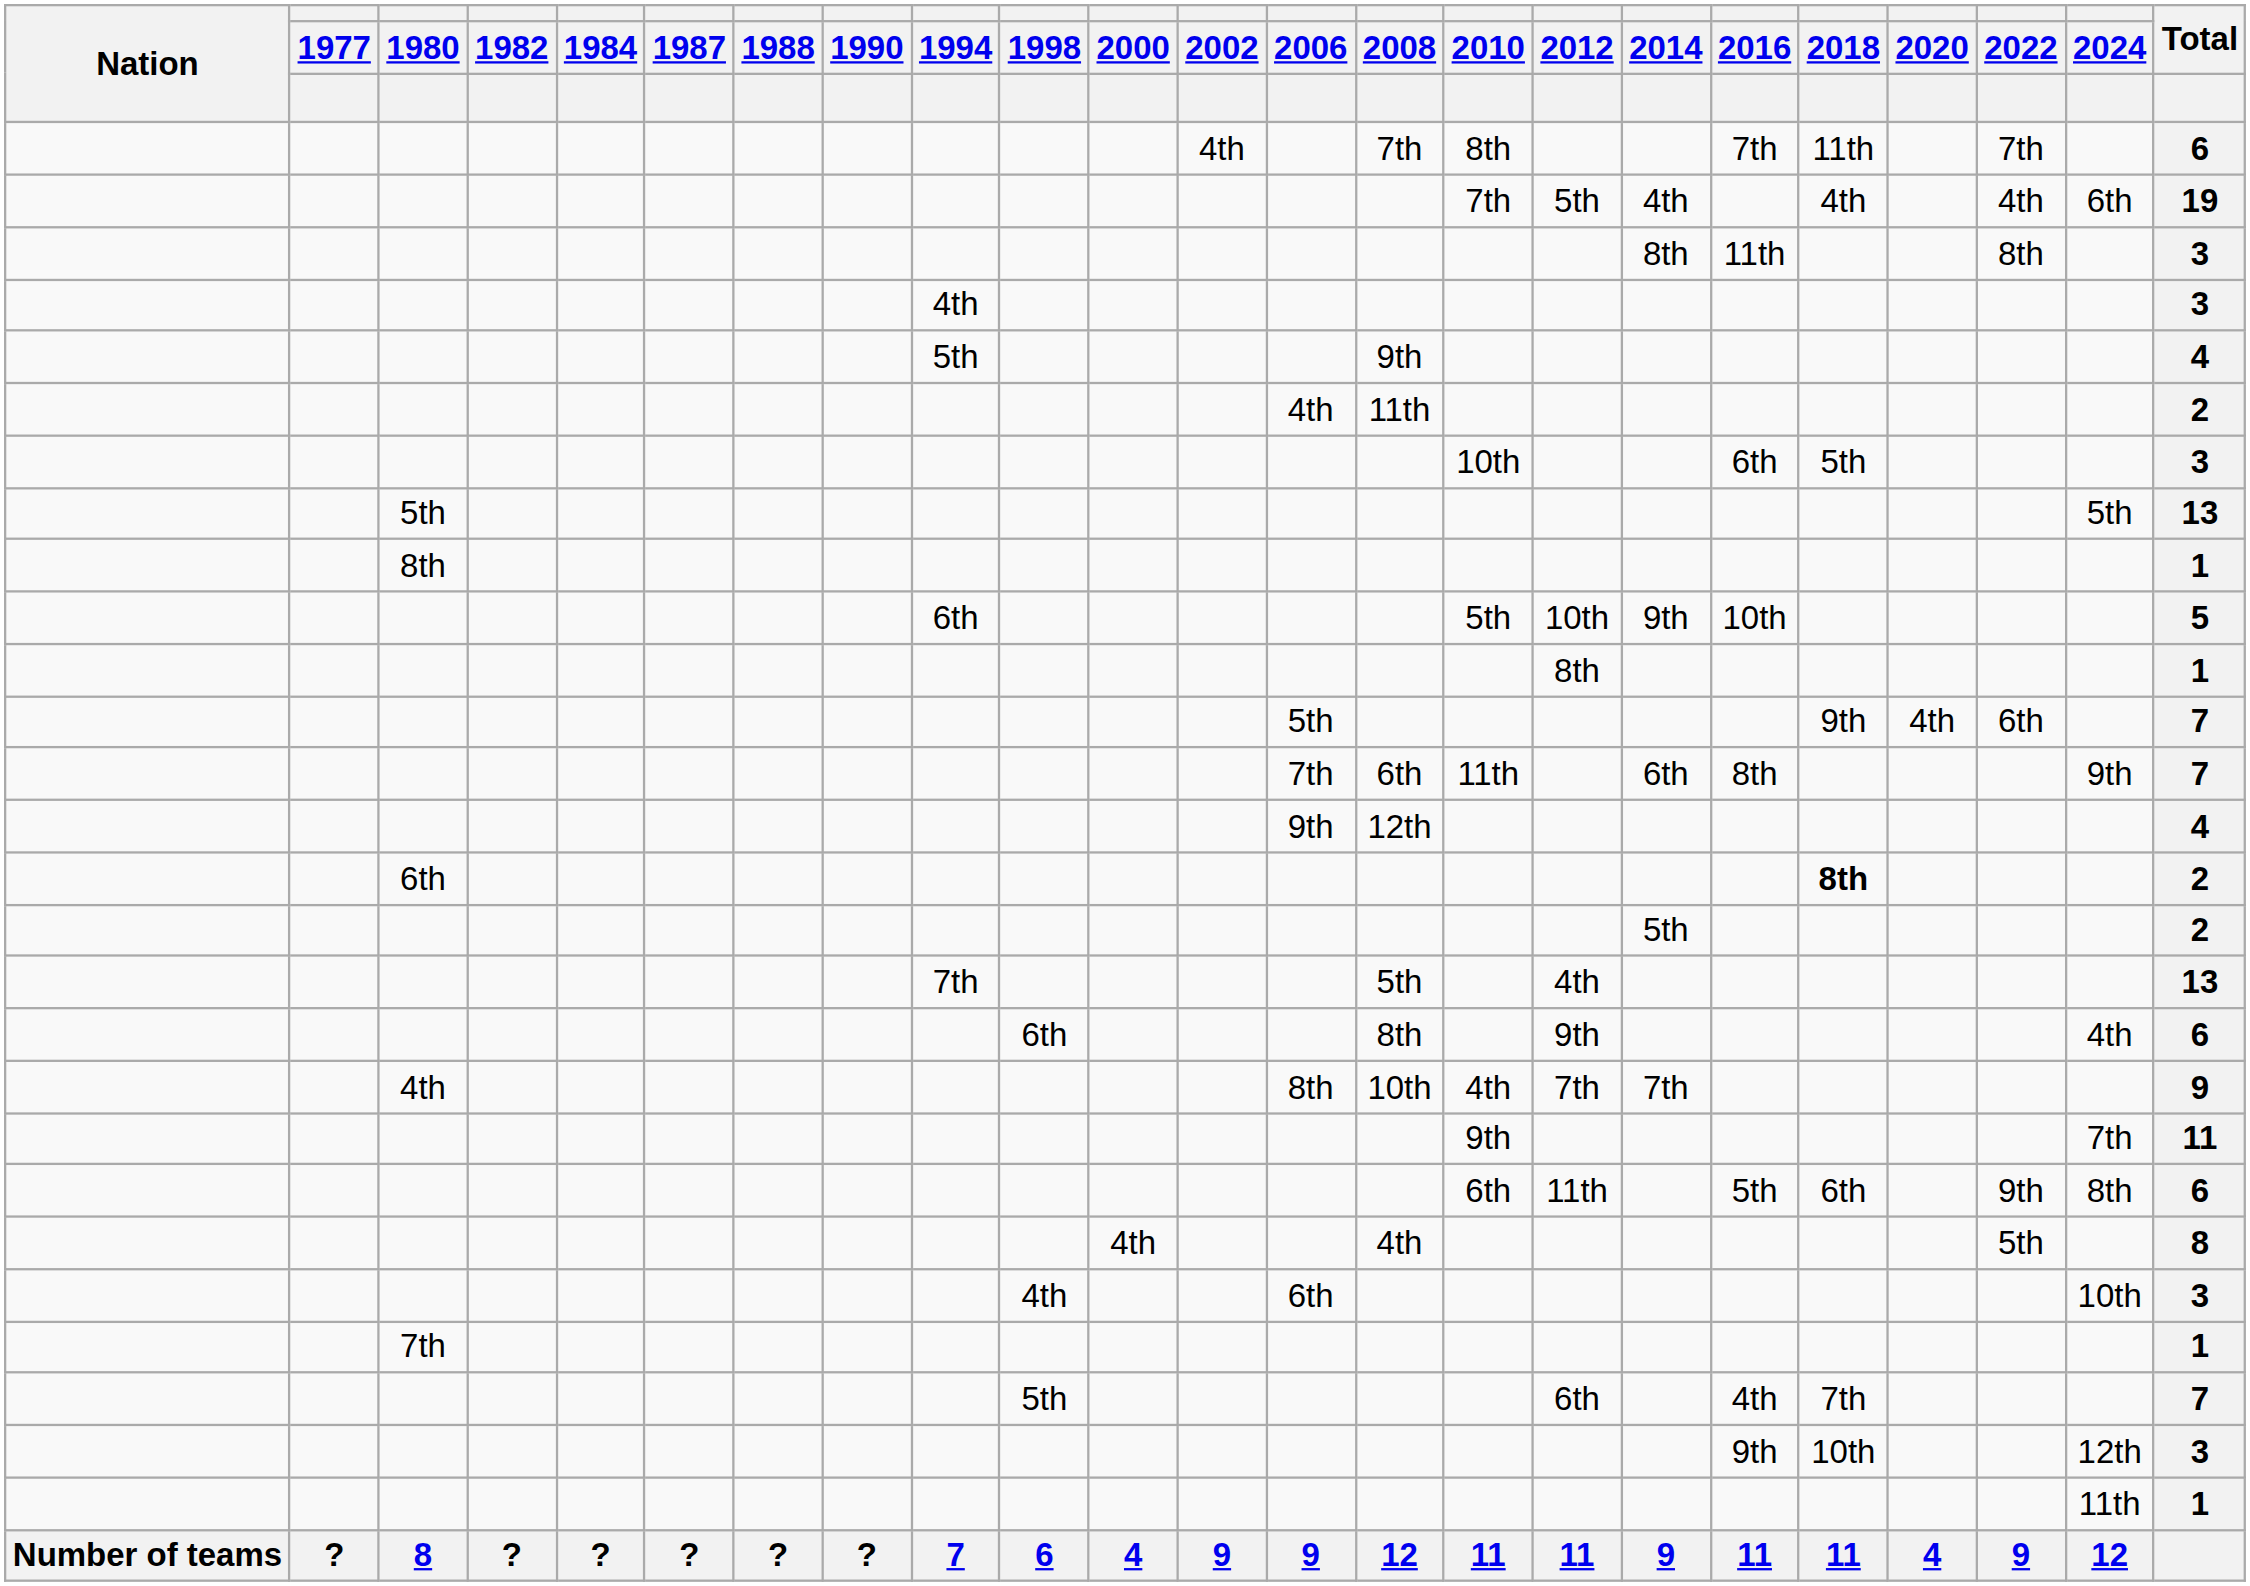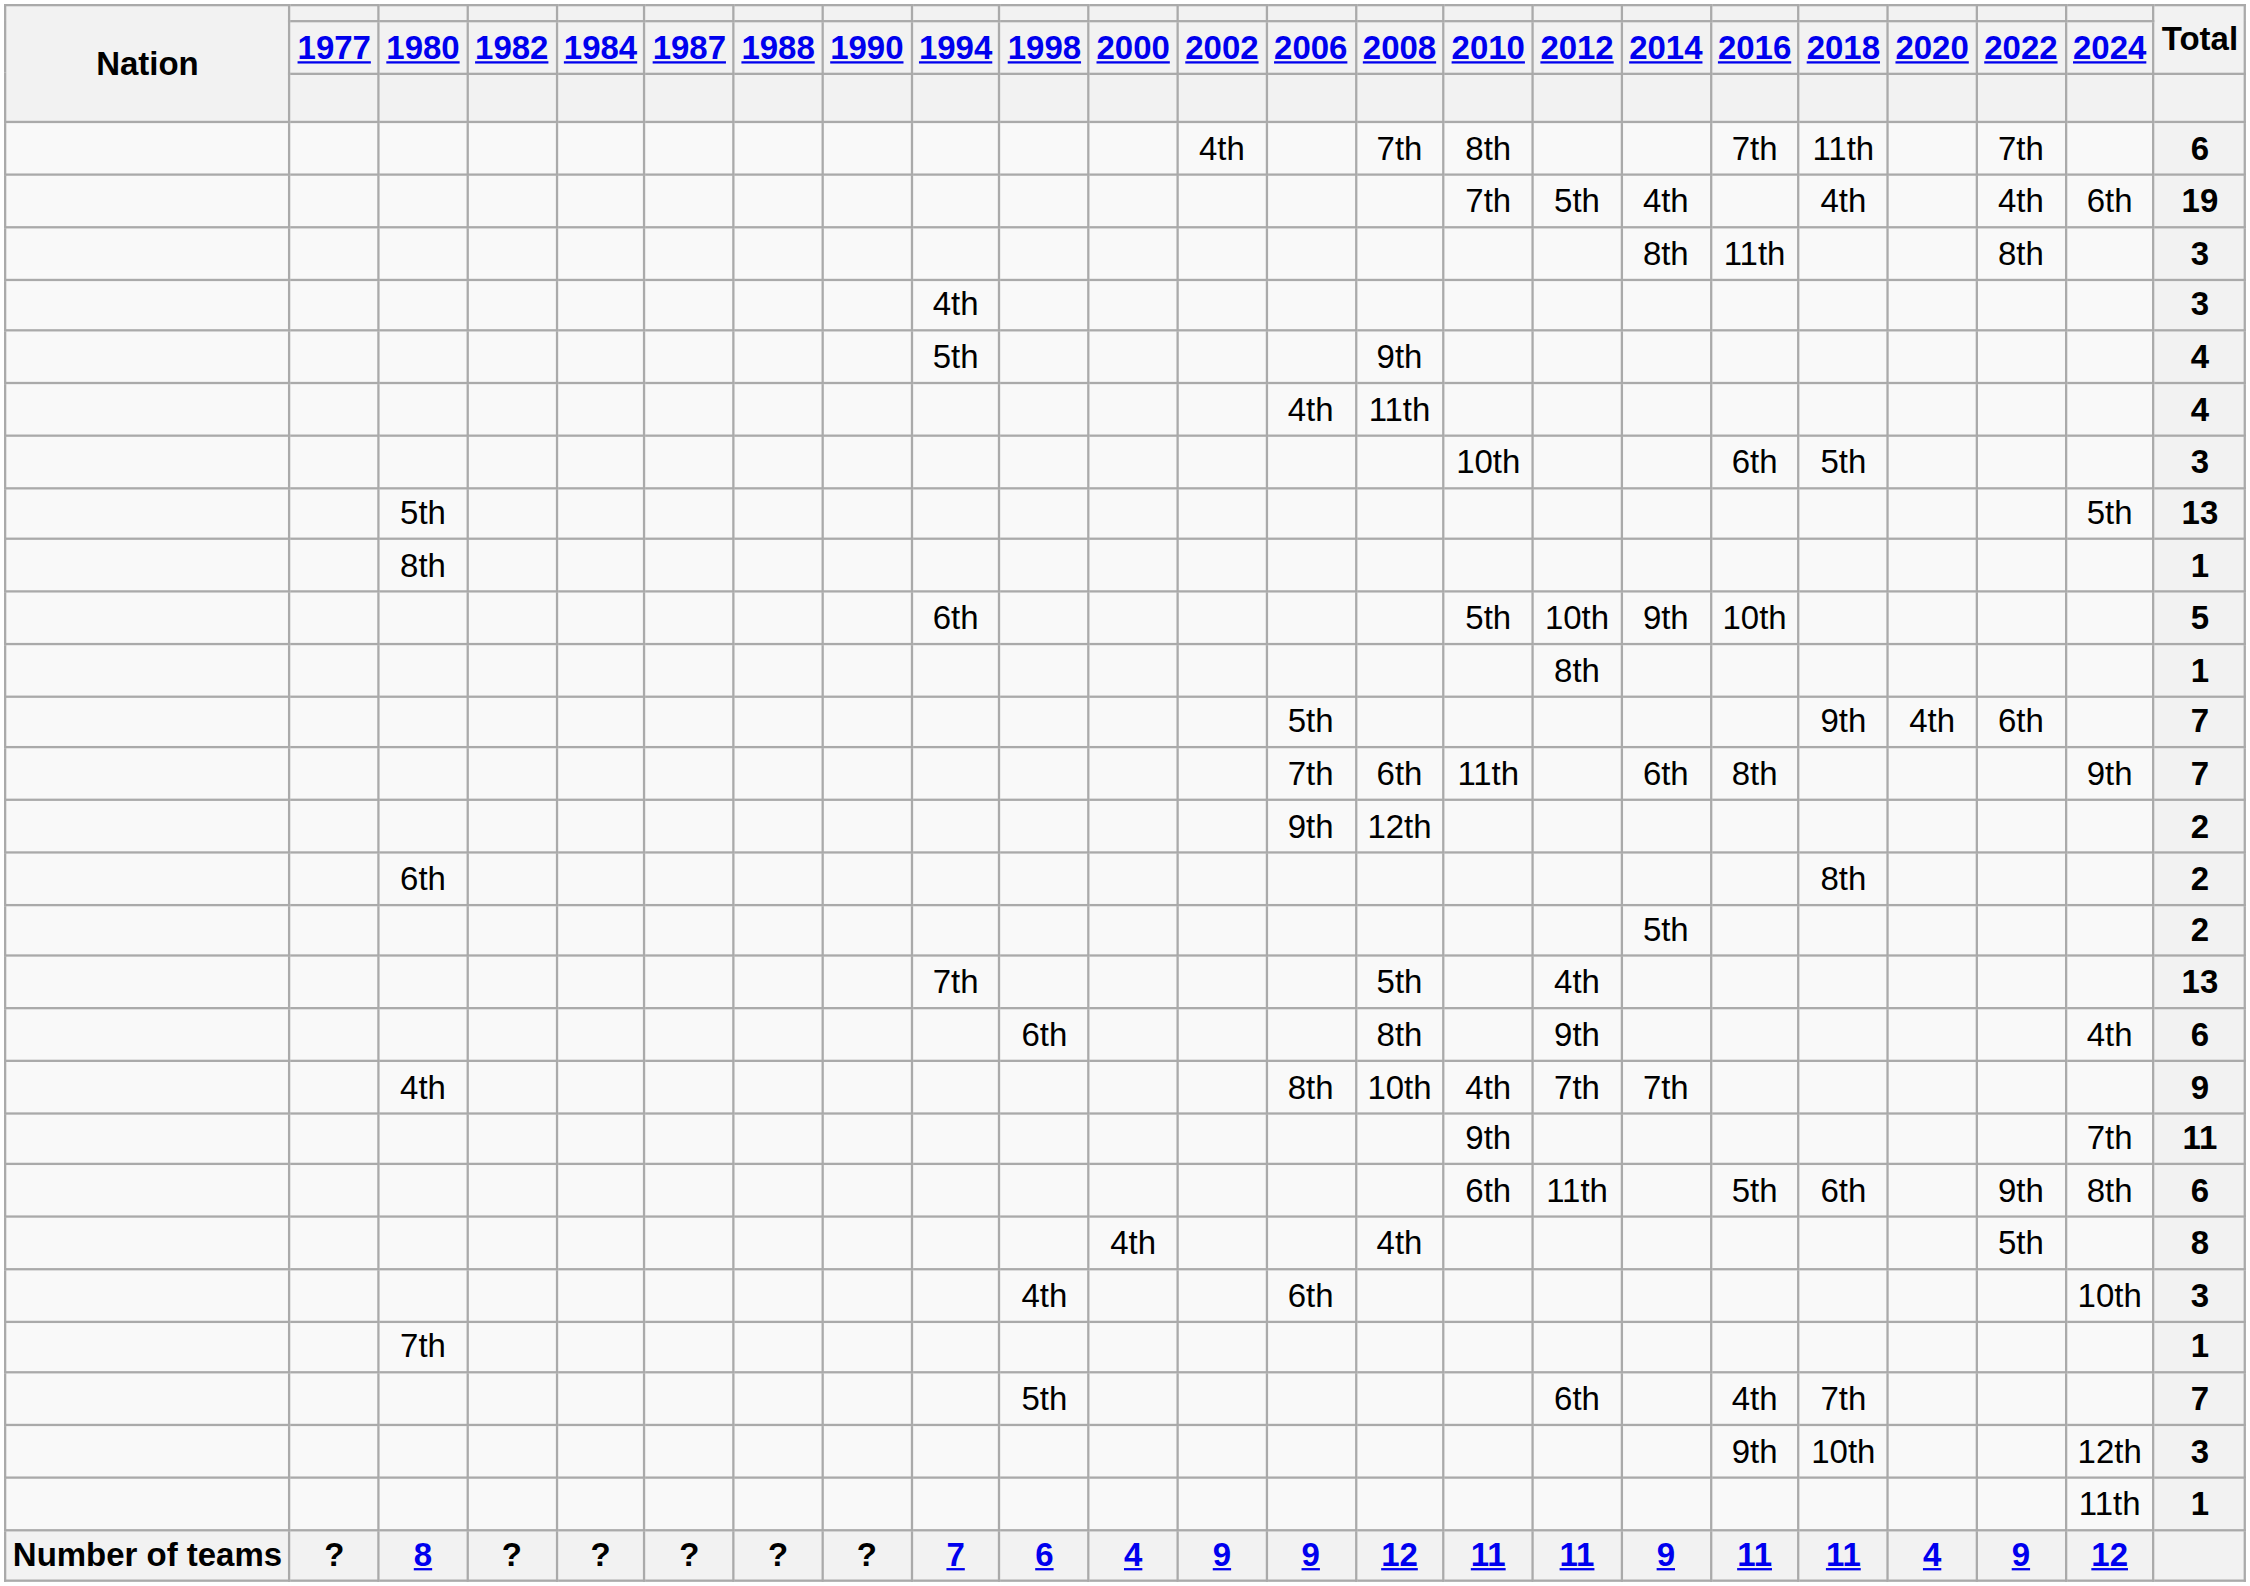(2200, 409) 2 -> (2200, 409) 4
(2200, 826) 4 -> (2200, 826) 2
(1843, 878) bold -> (1843, 878) normal
